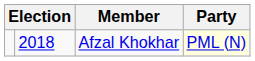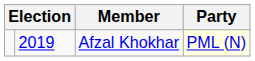(36, 42) 2018 -> (36, 42) 2019
